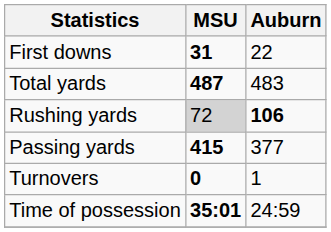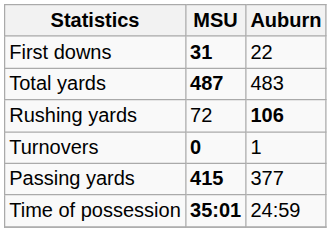(201, 115) lightgrey background -> (201, 115) no background
rows swapped: (72, 147) <-> (54, 178)
